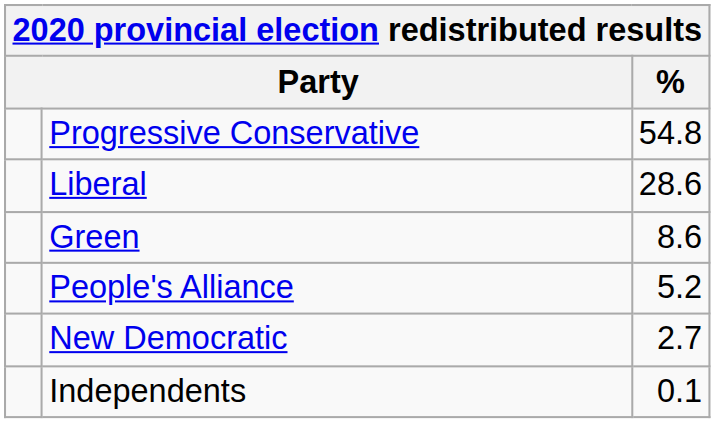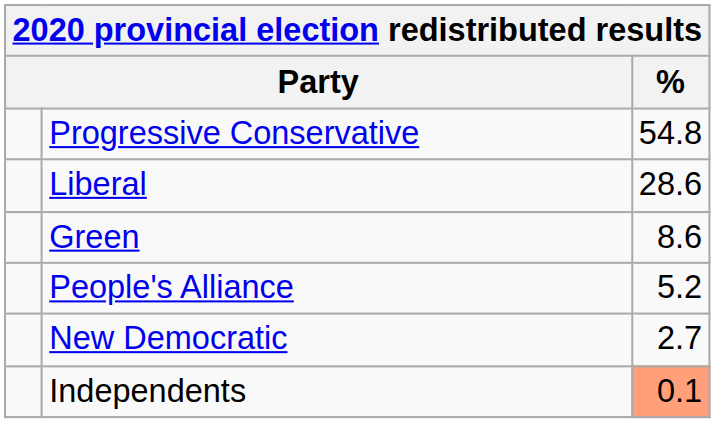(679, 390) no background -> (679, 390) lightsalmon background
